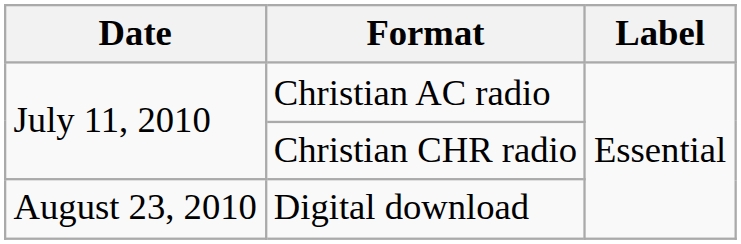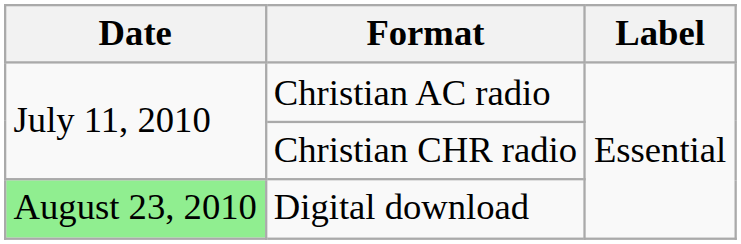(135, 207) no background -> (135, 207) lightgreen background
